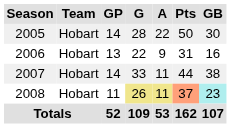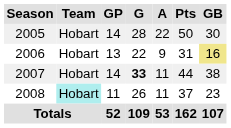(213, 53) no background -> (213, 53) khaki background
(139, 73) normal -> (139, 73) bold
(79, 93) no background -> (79, 93) paleturquoise background
(139, 93) khaki background -> (139, 93) no background
(162, 93) khaki background -> (162, 93) no background
(186, 93) lightsalmon background -> (186, 93) no background
(213, 93) paleturquoise background -> (213, 93) no background
